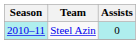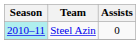(117, 30) paleturquoise background -> (117, 30) no background
